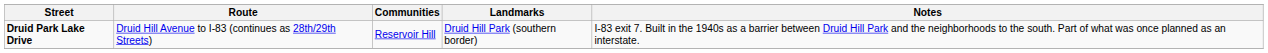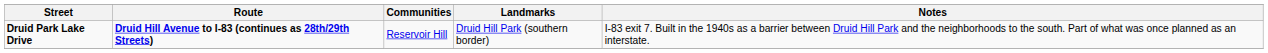(226, 34) normal -> (232, 34) bold
